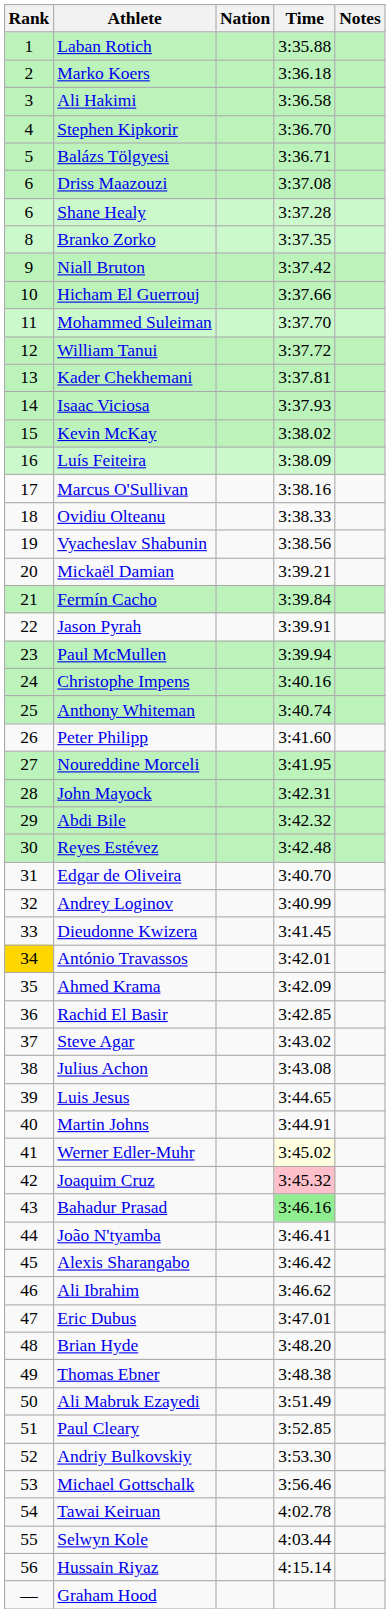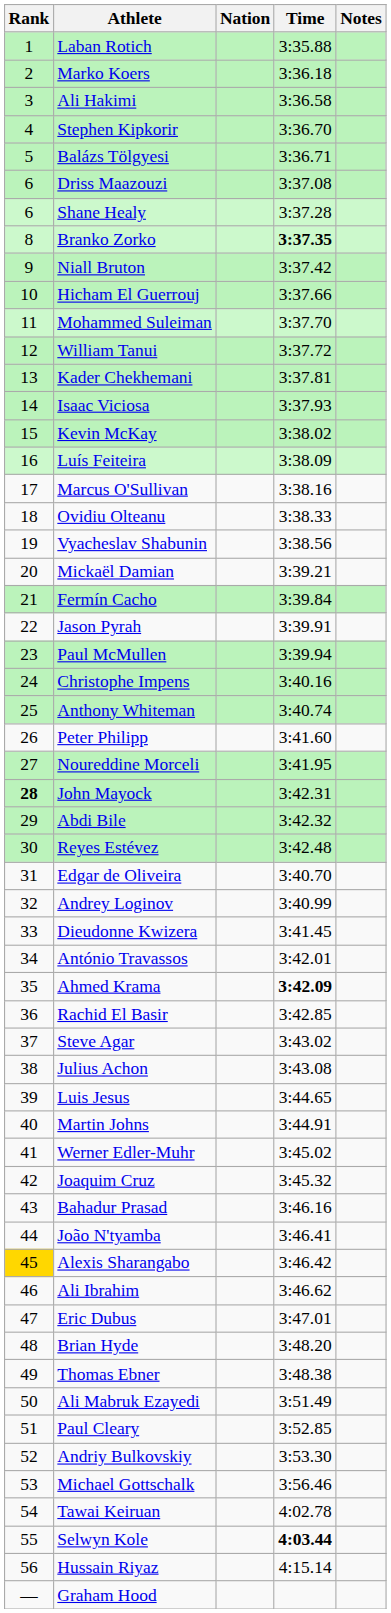(305, 239) normal -> (305, 239) bold
(29, 792) normal -> (29, 792) bold
(29, 958) gold background -> (29, 958) no background
(305, 986) normal -> (305, 986) bold
(305, 1152) lightyellow background -> (305, 1152) no background
(305, 1179) pink background -> (305, 1179) no background
(305, 1207) lightgreen background -> (305, 1207) no background
(29, 1262) no background -> (29, 1262) gold background
(305, 1539) normal -> (305, 1539) bold
